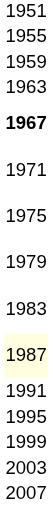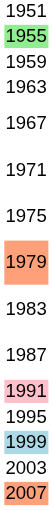(26, 36) no background -> (26, 36) lightgreen background
(26, 123) bold -> (26, 123) normal
(26, 262) no background -> (26, 262) lightsalmon background
(26, 355) lightyellow background -> (26, 355) no background
(26, 391) no background -> (26, 391) pink background
(26, 442) no background -> (26, 442) lightblue background
(26, 493) no background -> (26, 493) lightsalmon background
